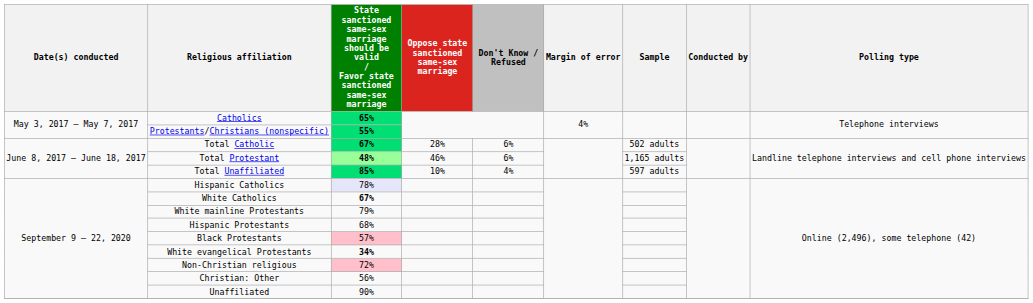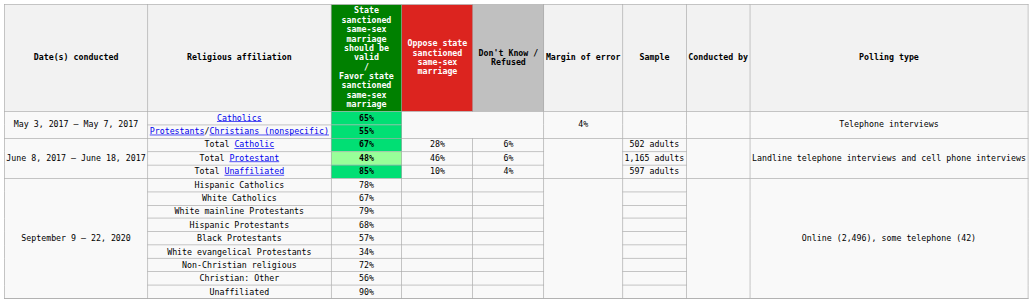(366, 185) lavender background -> (366, 185) no background
(366, 199) bold -> (366, 199) normal
(366, 239) pink background -> (366, 239) no background
(366, 252) bold -> (366, 252) normal
(366, 265) pink background -> (366, 265) no background
